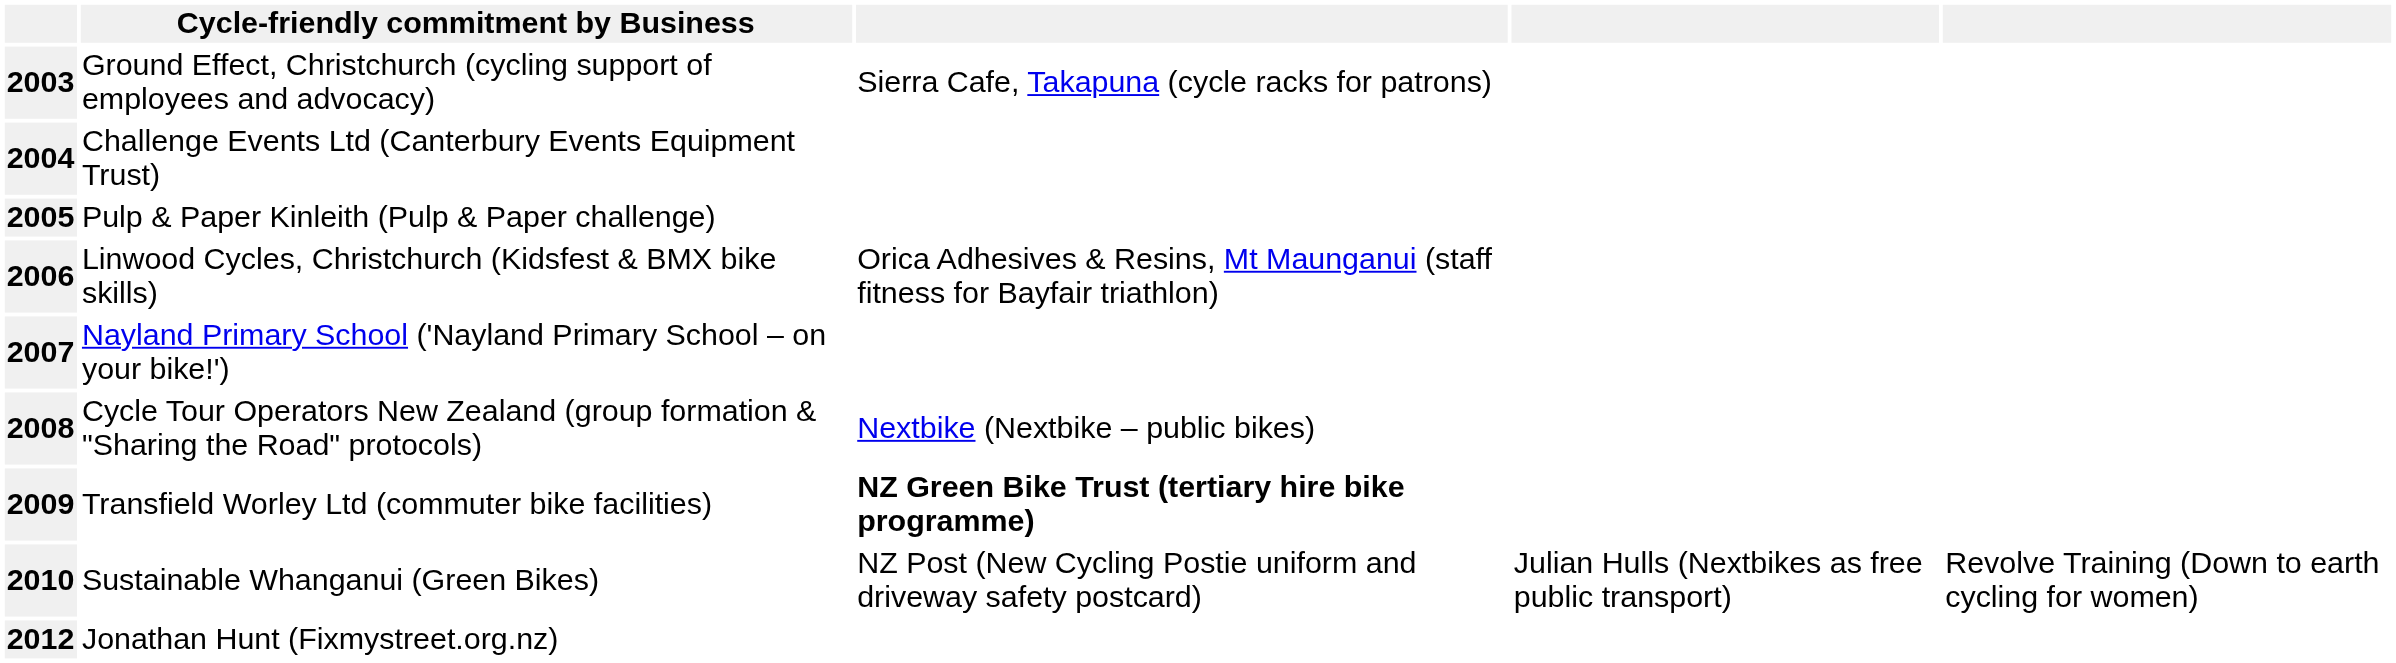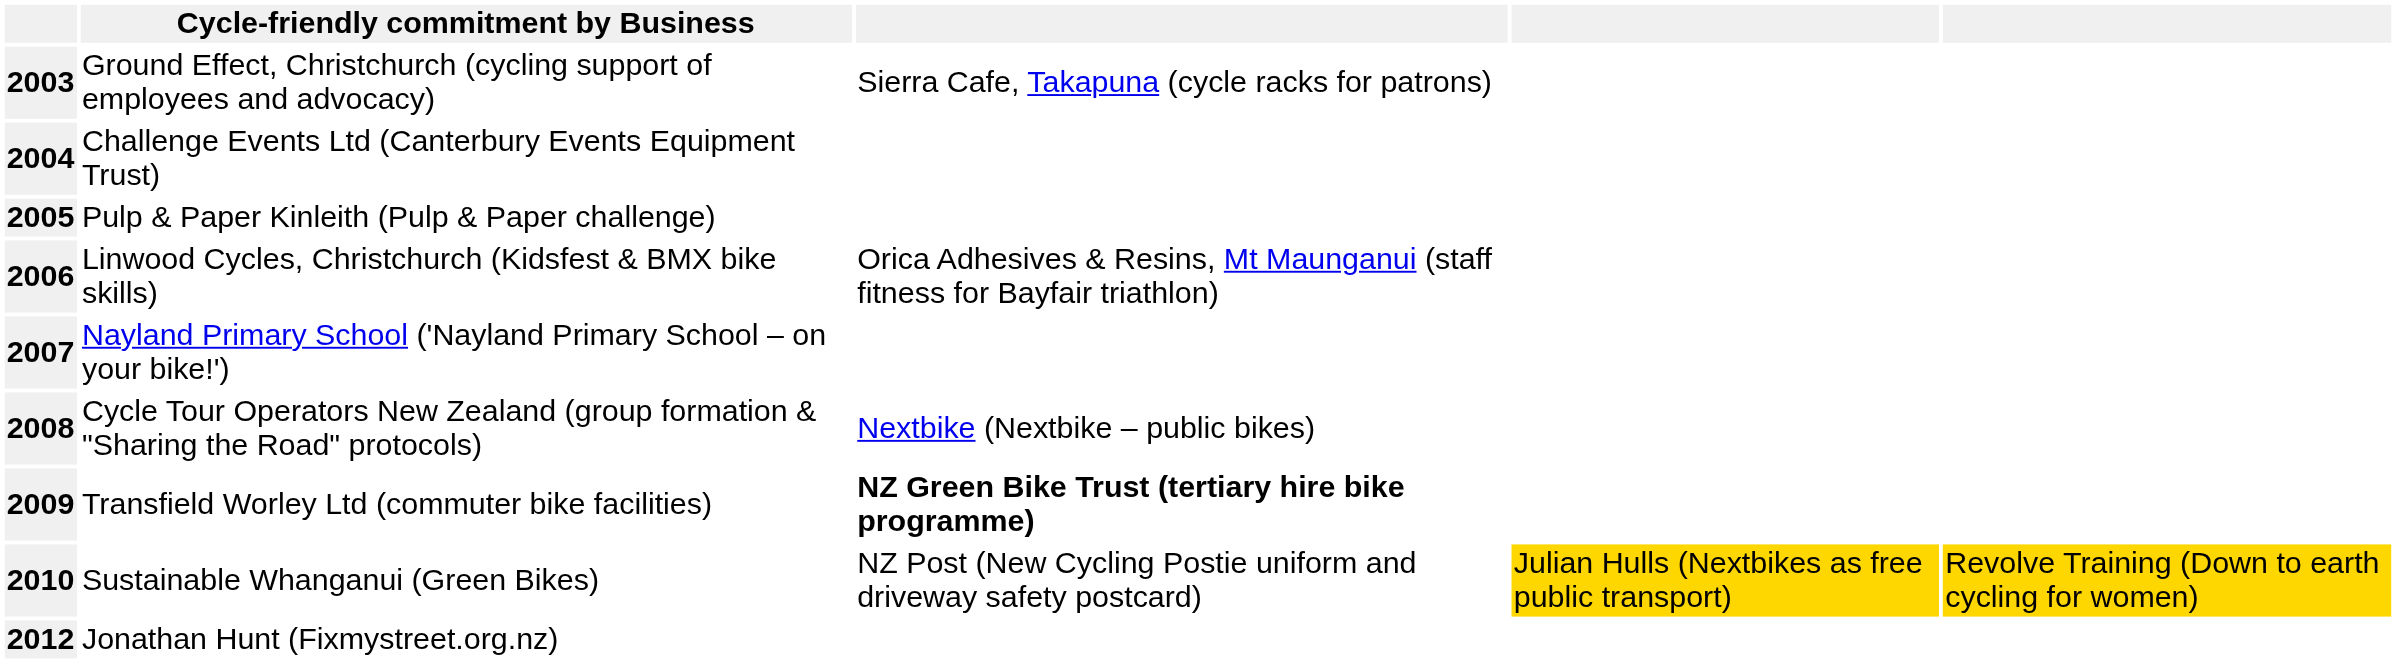(1718, 580) no background -> (1718, 580) gold background
(2162, 580) no background -> (2162, 580) gold background
